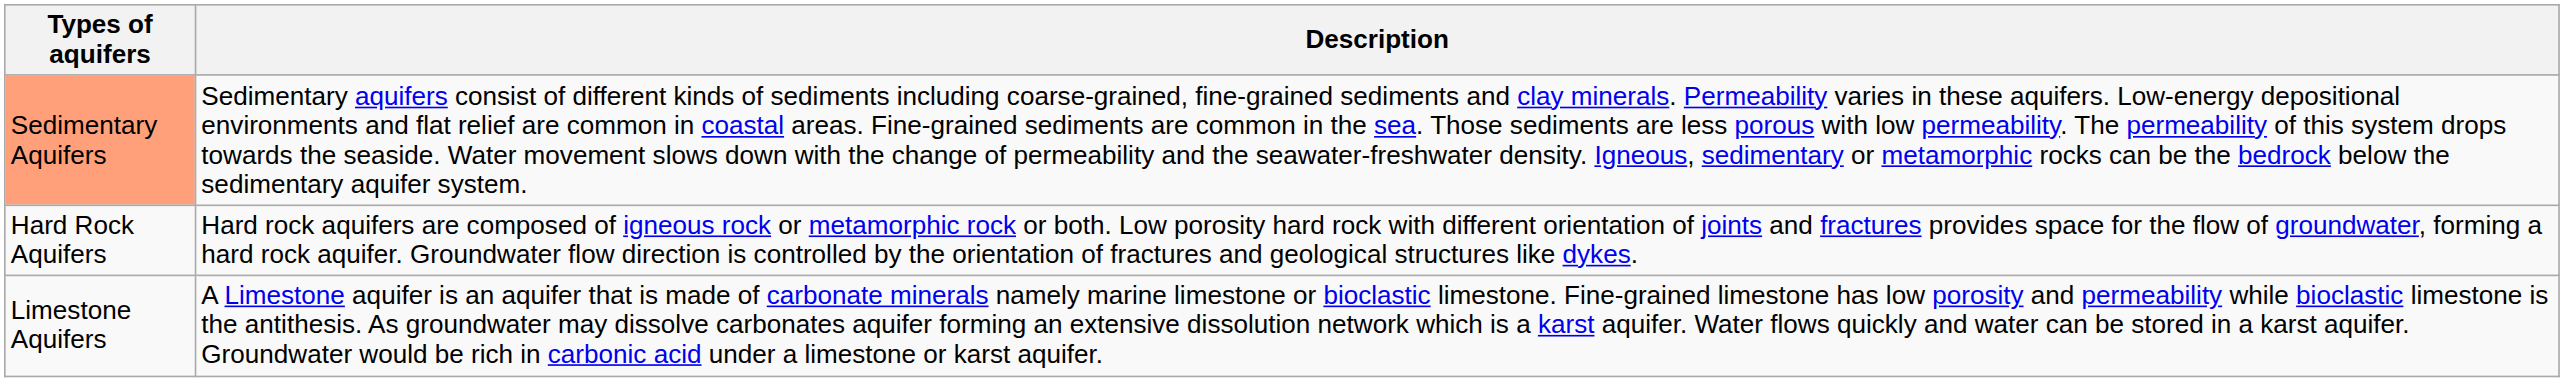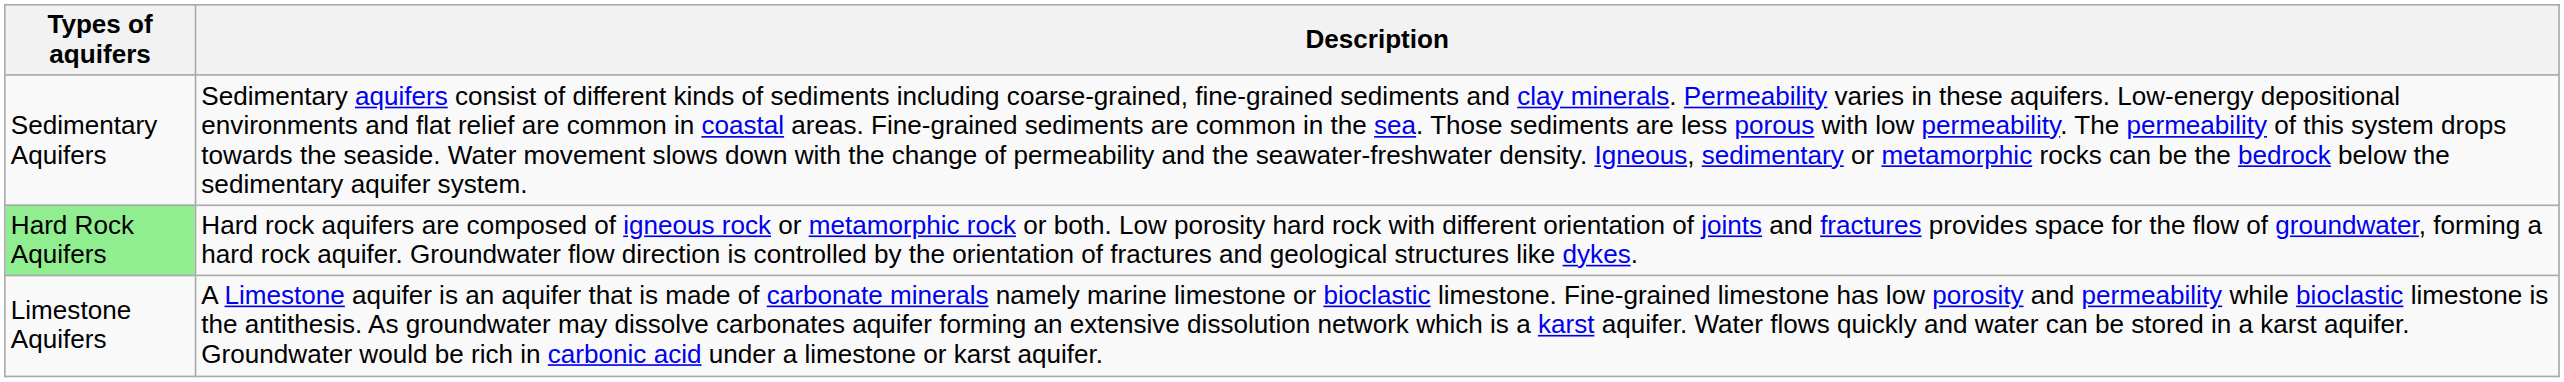(84, 139) lightsalmon background -> (84, 139) no background
(72, 239) no background -> (72, 239) lightgreen background
